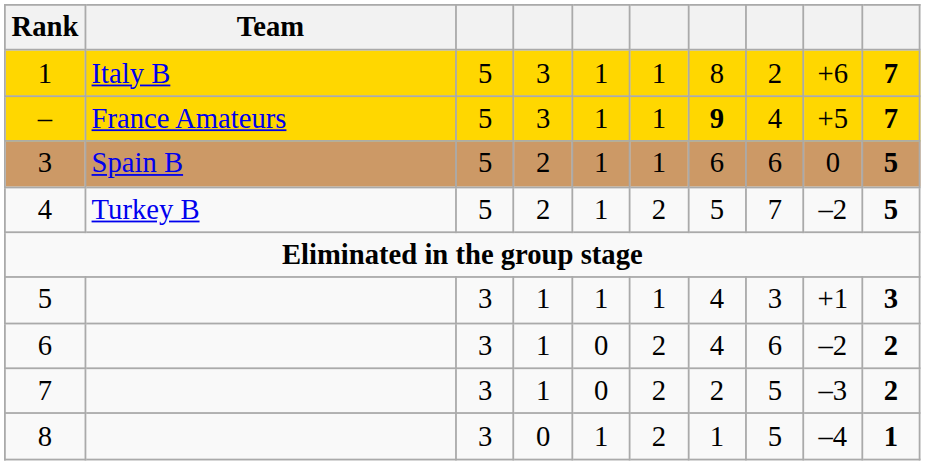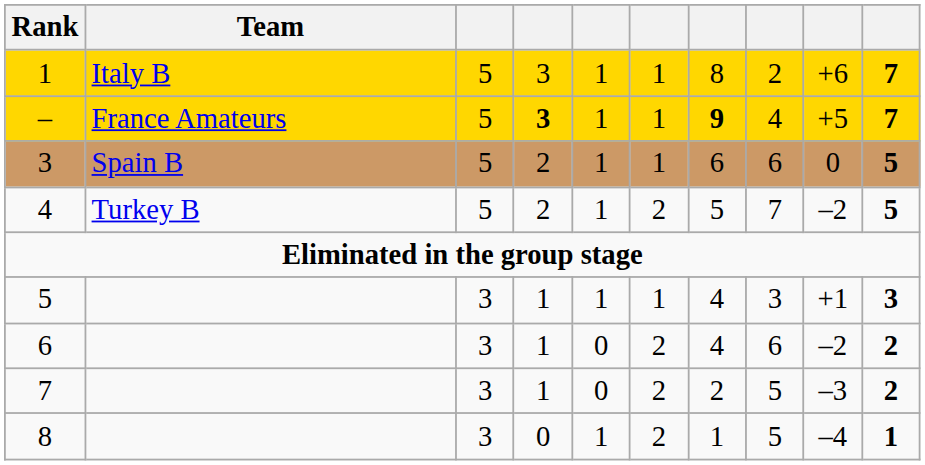(543, 118) normal -> (543, 118) bold
